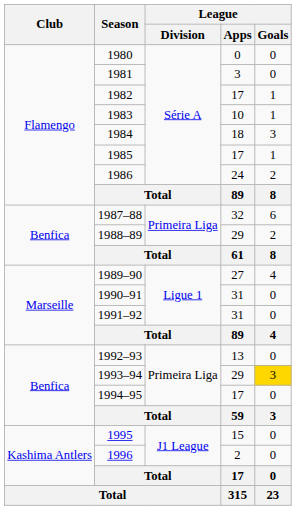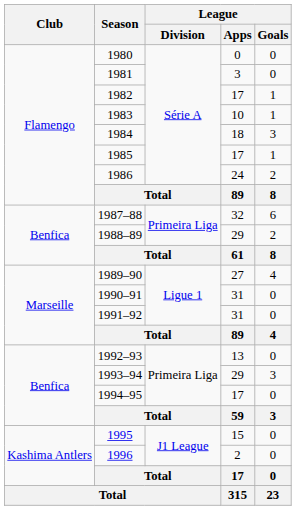(273, 375) gold background -> (273, 375) no background
